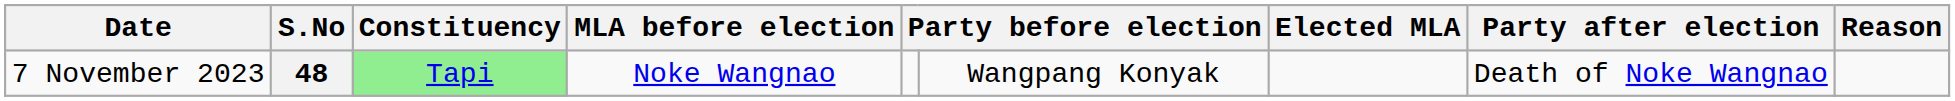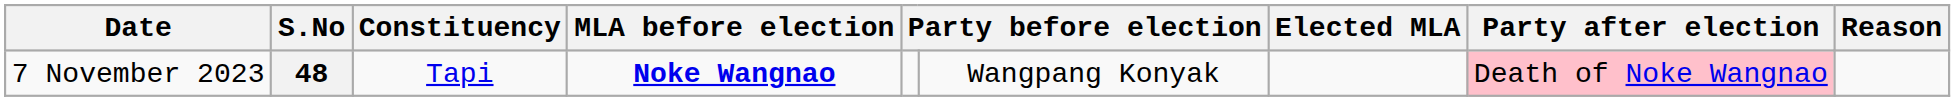(460, 74) lightgreen background -> (460, 74) no background
(734, 74) normal -> (734, 74) bold
(1651, 74) no background -> (1651, 74) pink background
